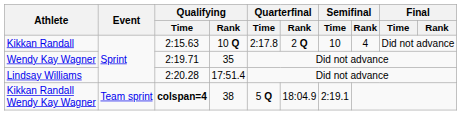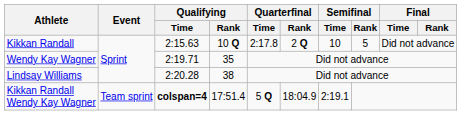(365, 44) 4 -> (365, 44) 5
(228, 76) 17:51.4 -> (228, 76) 38
(228, 97) 38 -> (228, 97) 17:51.4
